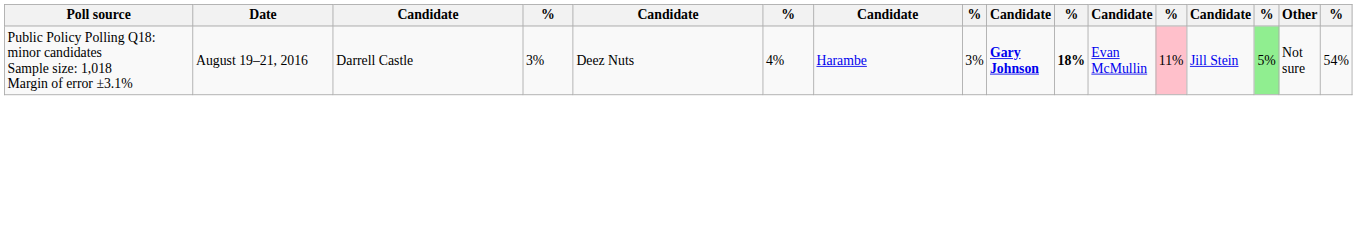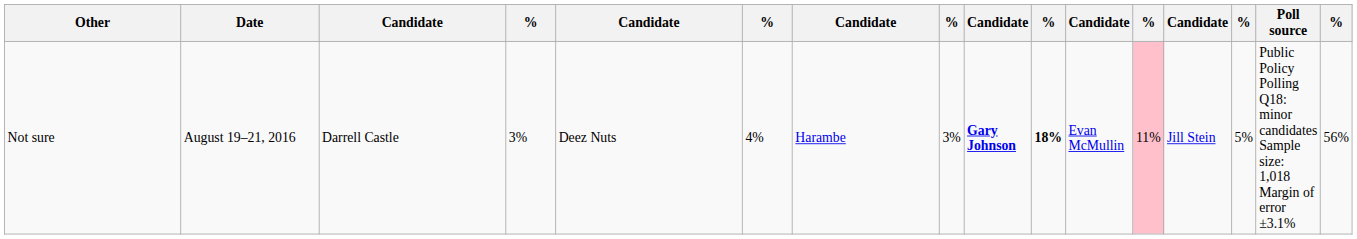columns swapped: (99, 15) <-> (1300, 15)
(1267, 60) lightgreen background -> (1244, 137) no background
(1336, 60) 54% -> (1336, 137) 56%
